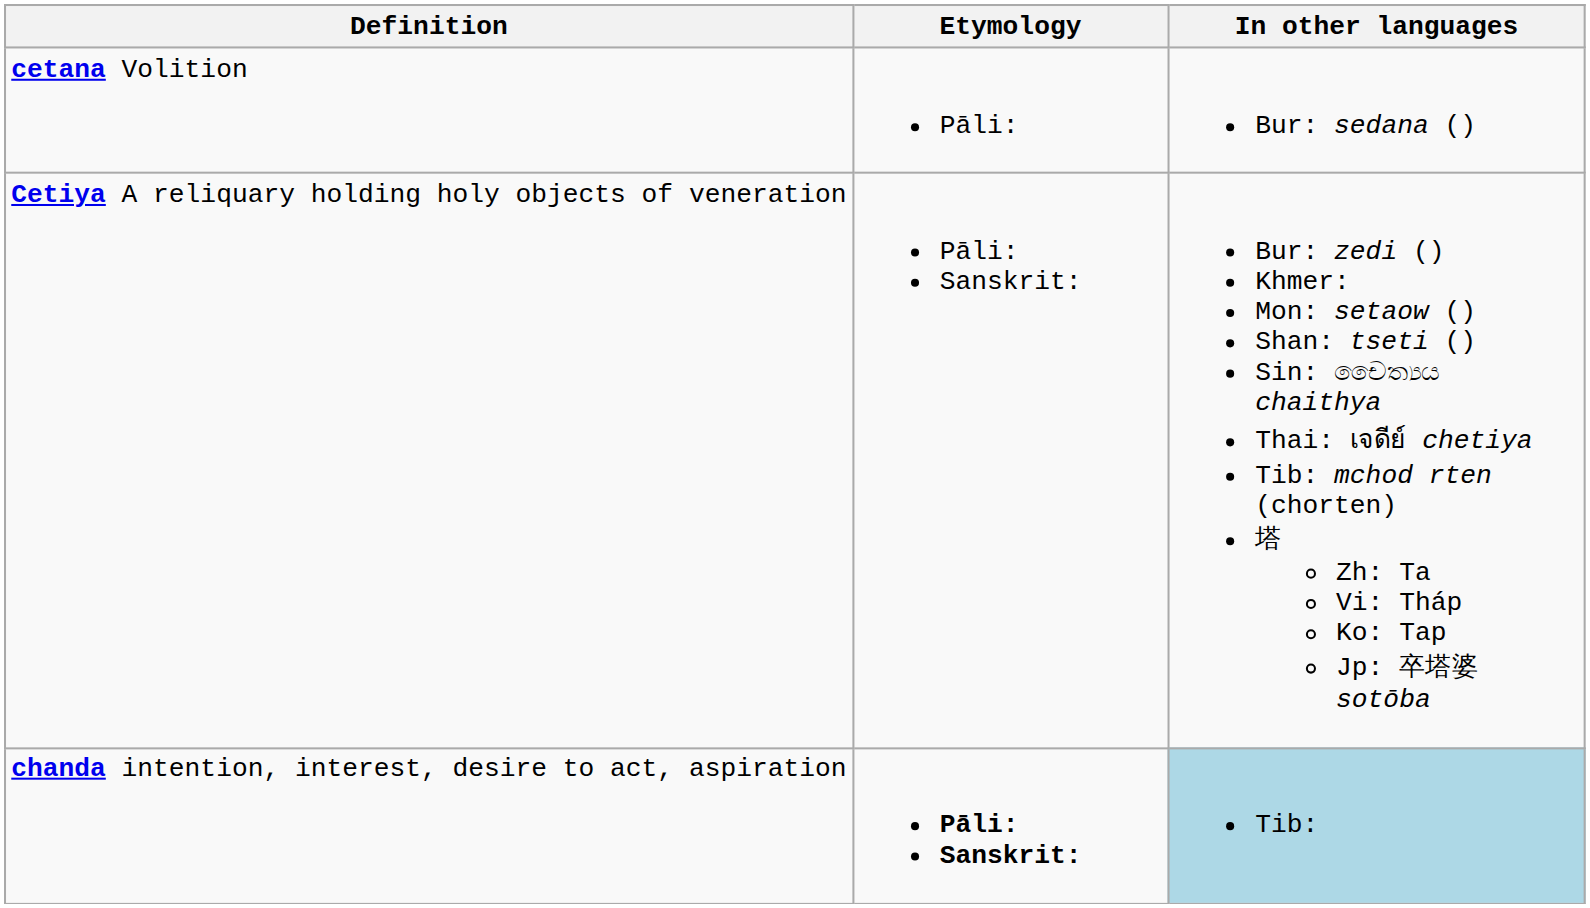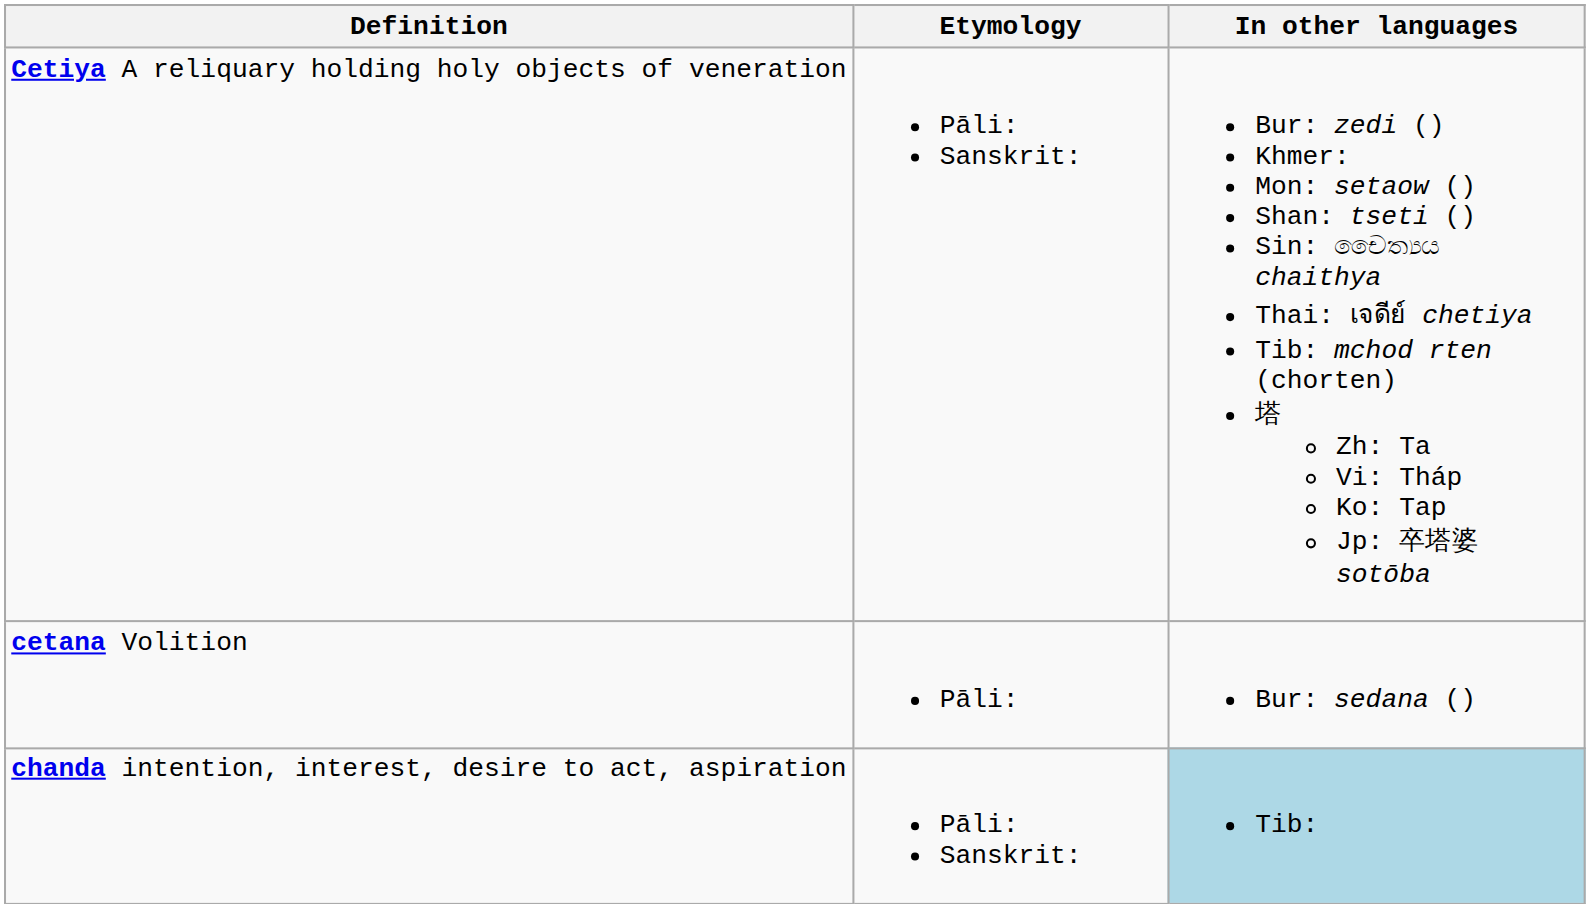rows swapped: (129, 69) <-> (429, 195)
(1010, 841) bold -> (1010, 841) normal
